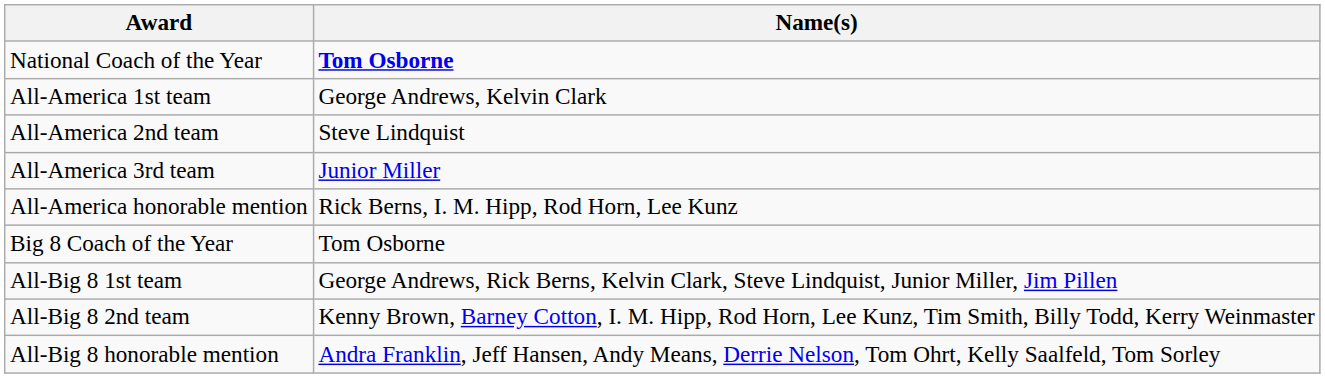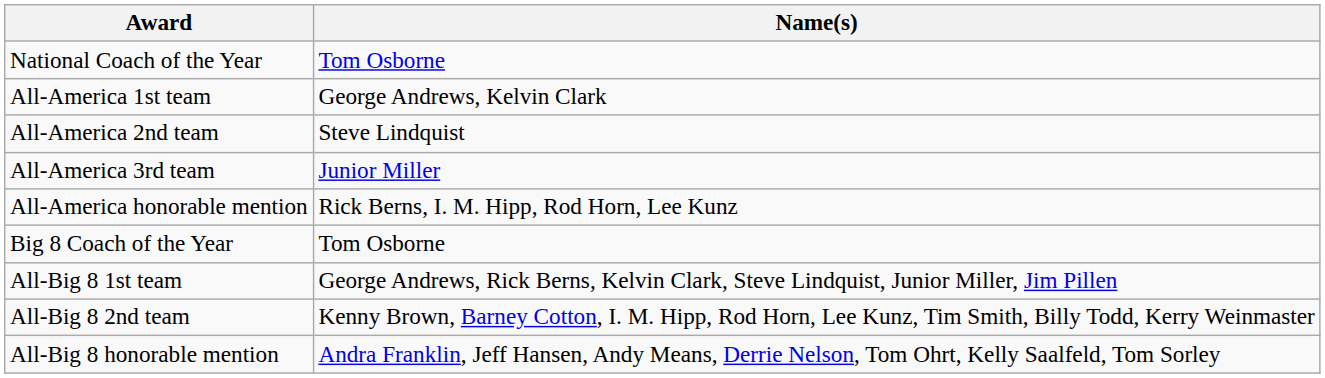(386, 59) bold -> (382, 59) normal
